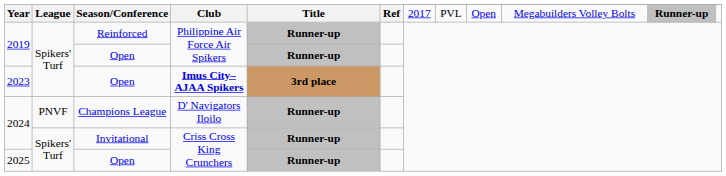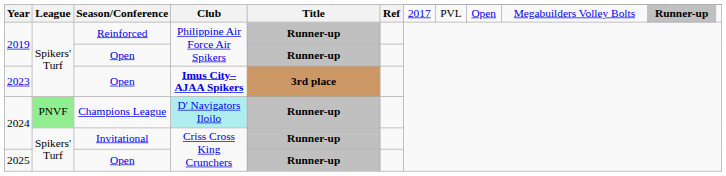(53, 112) no background -> (53, 112) lightgreen background
(209, 112) no background -> (209, 112) paleturquoise background
